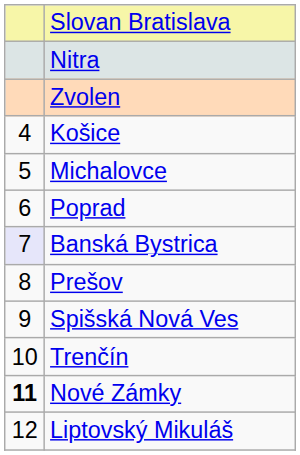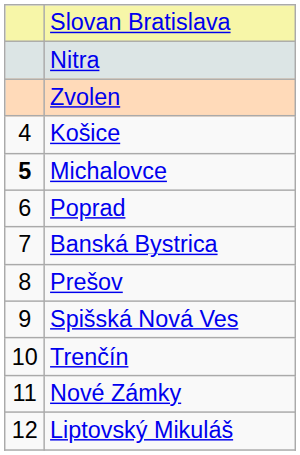(25, 171) normal -> (25, 171) bold
(25, 245) lavender background -> (25, 245) no background
(25, 393) bold -> (25, 393) normal
